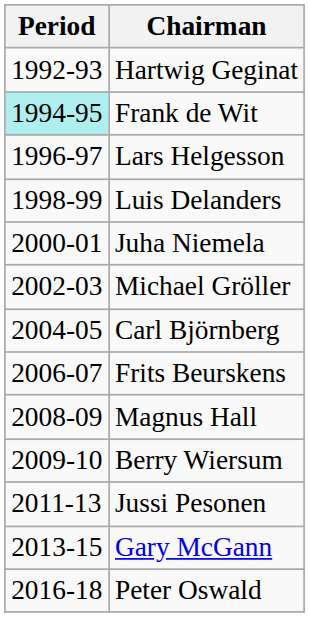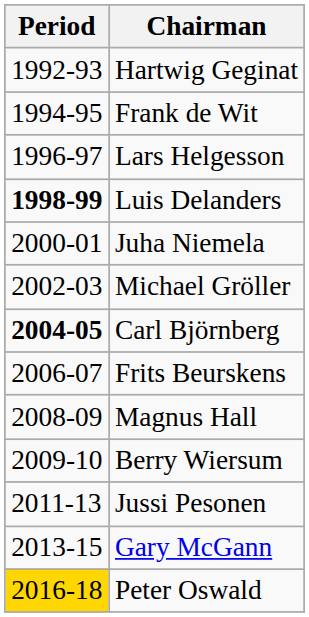(57, 112) paleturquoise background -> (57, 112) no background
(57, 199) normal -> (57, 199) bold
(57, 329) normal -> (57, 329) bold
(57, 590) no background -> (57, 590) gold background
